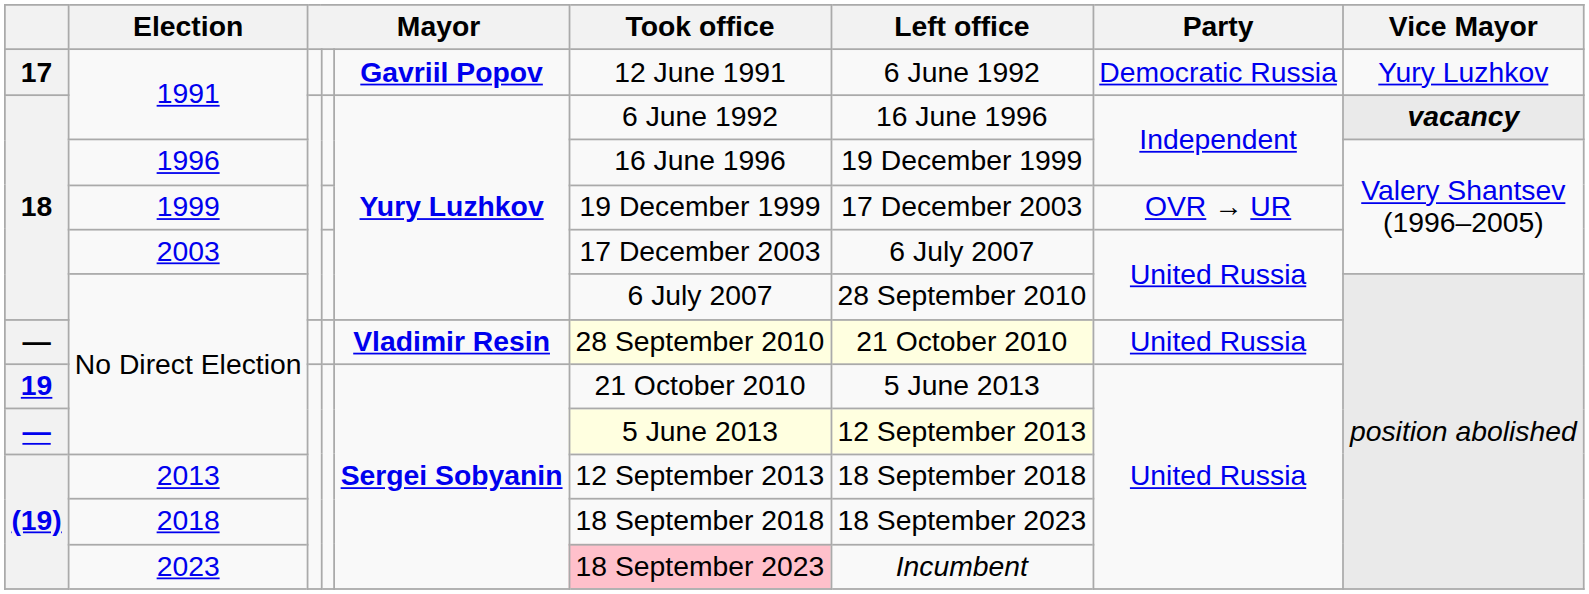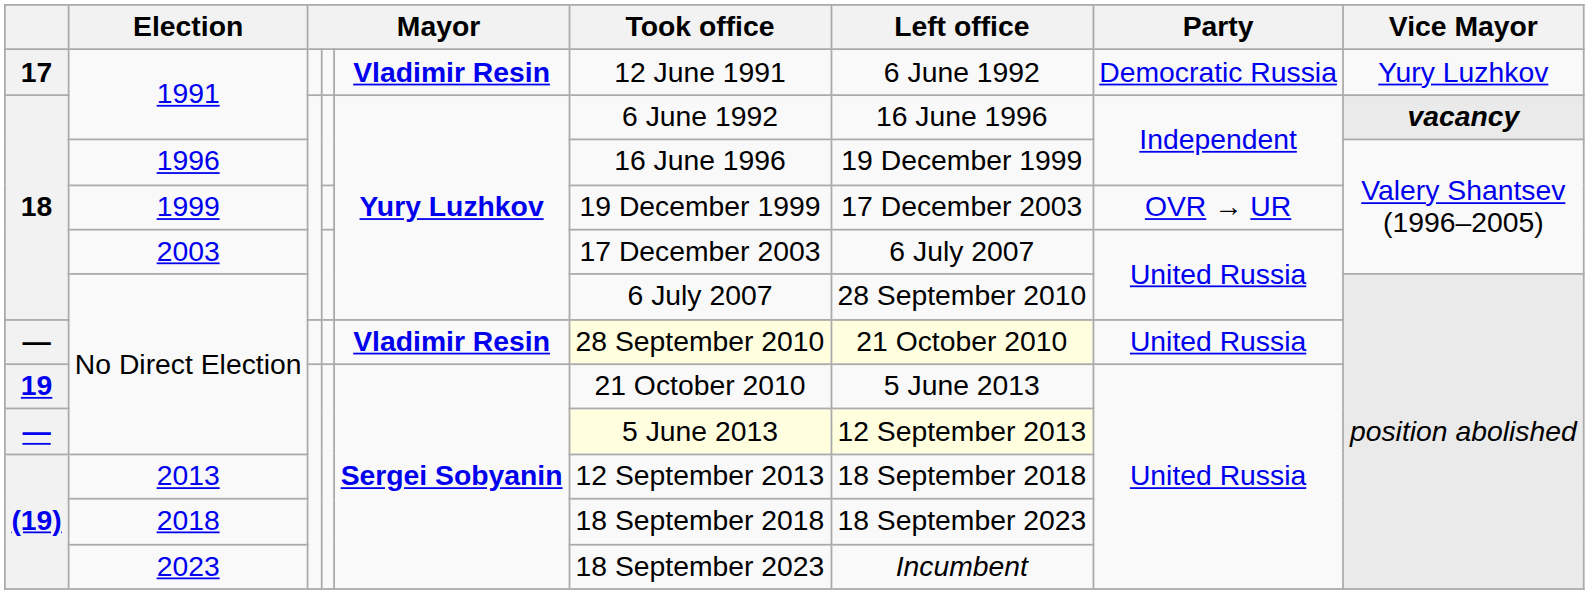(452, 71) Gavriil Popov -> (452, 71) Vladimir Resin
(700, 565) pink background -> (700, 565) no background
